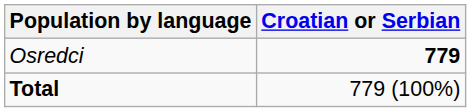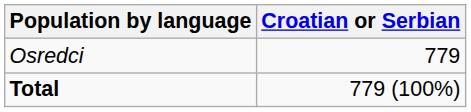(442, 55) bold -> (442, 55) normal
